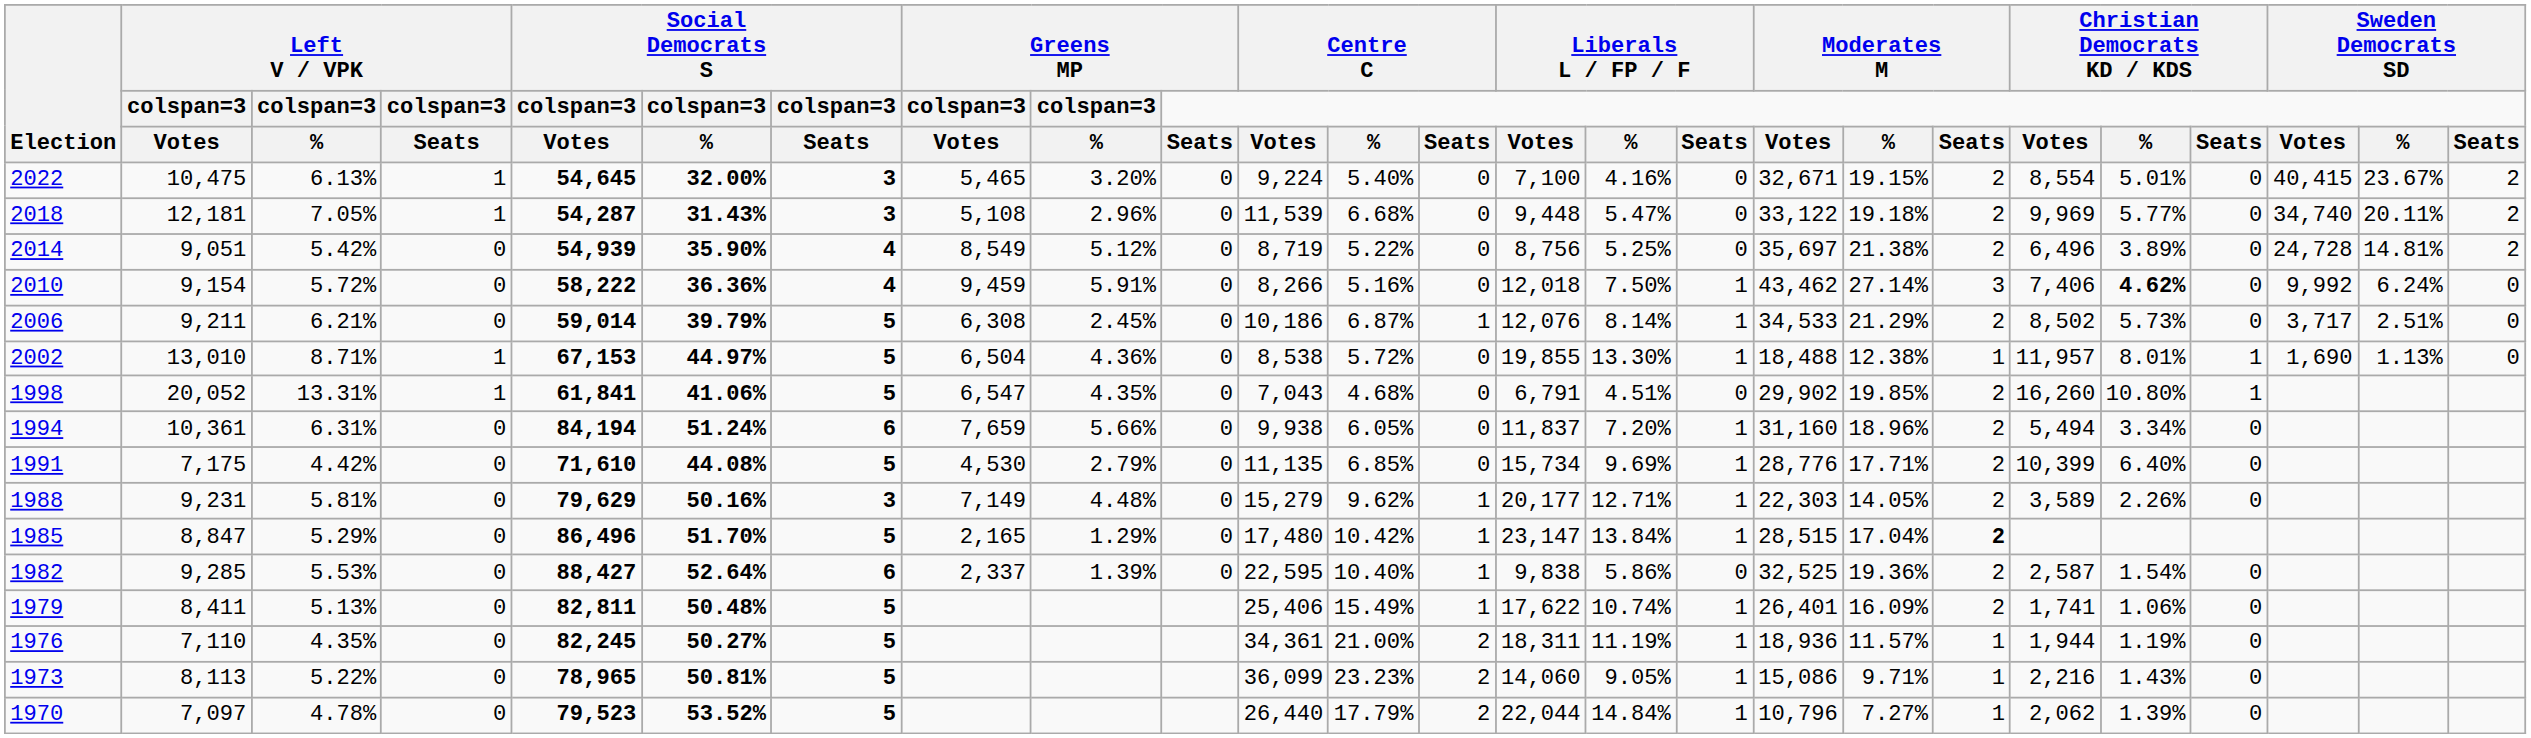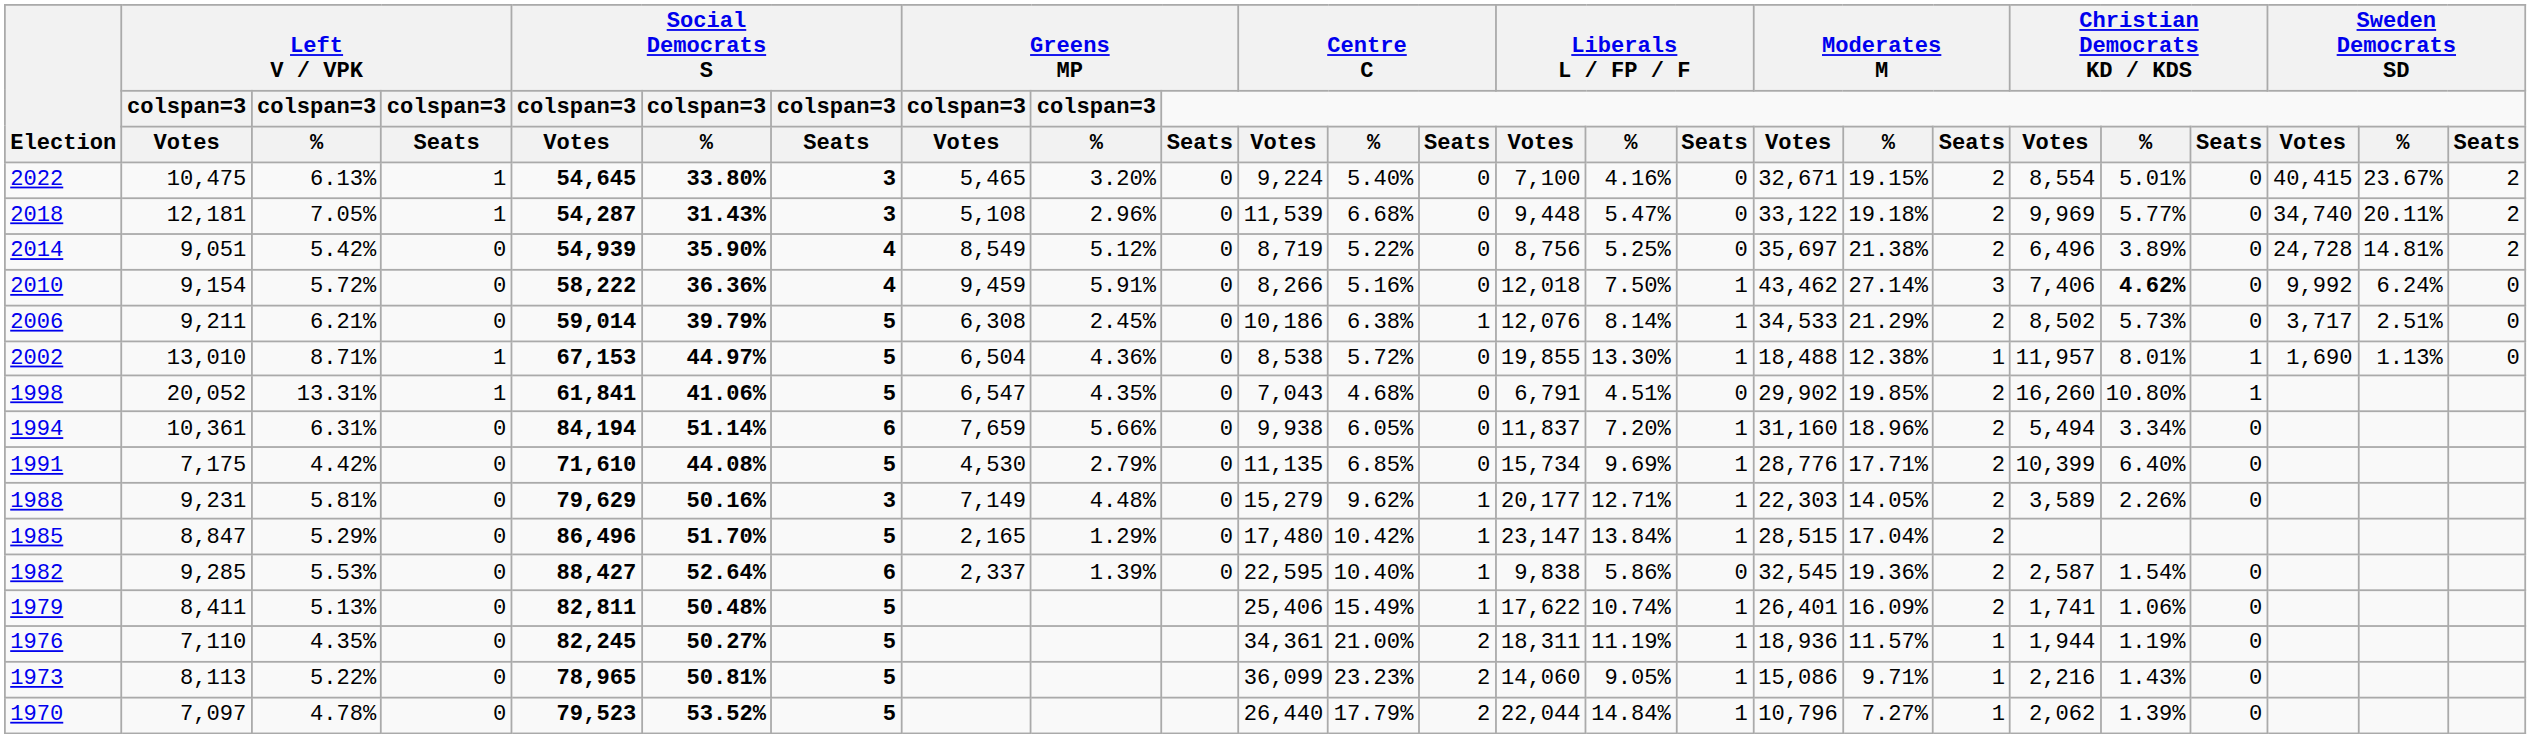(726, 180) 32.00% -> (726, 180) 33.80%
(1380, 323) 6.87% -> (1380, 323) 6.38%
(726, 430) 51.24% -> (726, 430) 51.14%
(1998, 537) bold -> (1998, 537) normal
(1798, 573) 32,525 -> (1798, 573) 32,545
